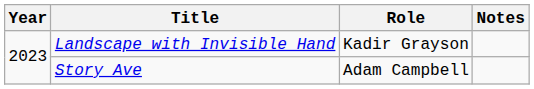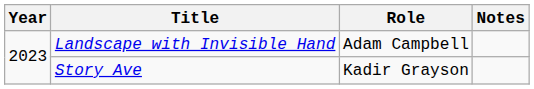(406, 44) Kadir Grayson -> (406, 44) Adam Campbell
(406, 70) Adam Campbell -> (406, 70) Kadir Grayson
